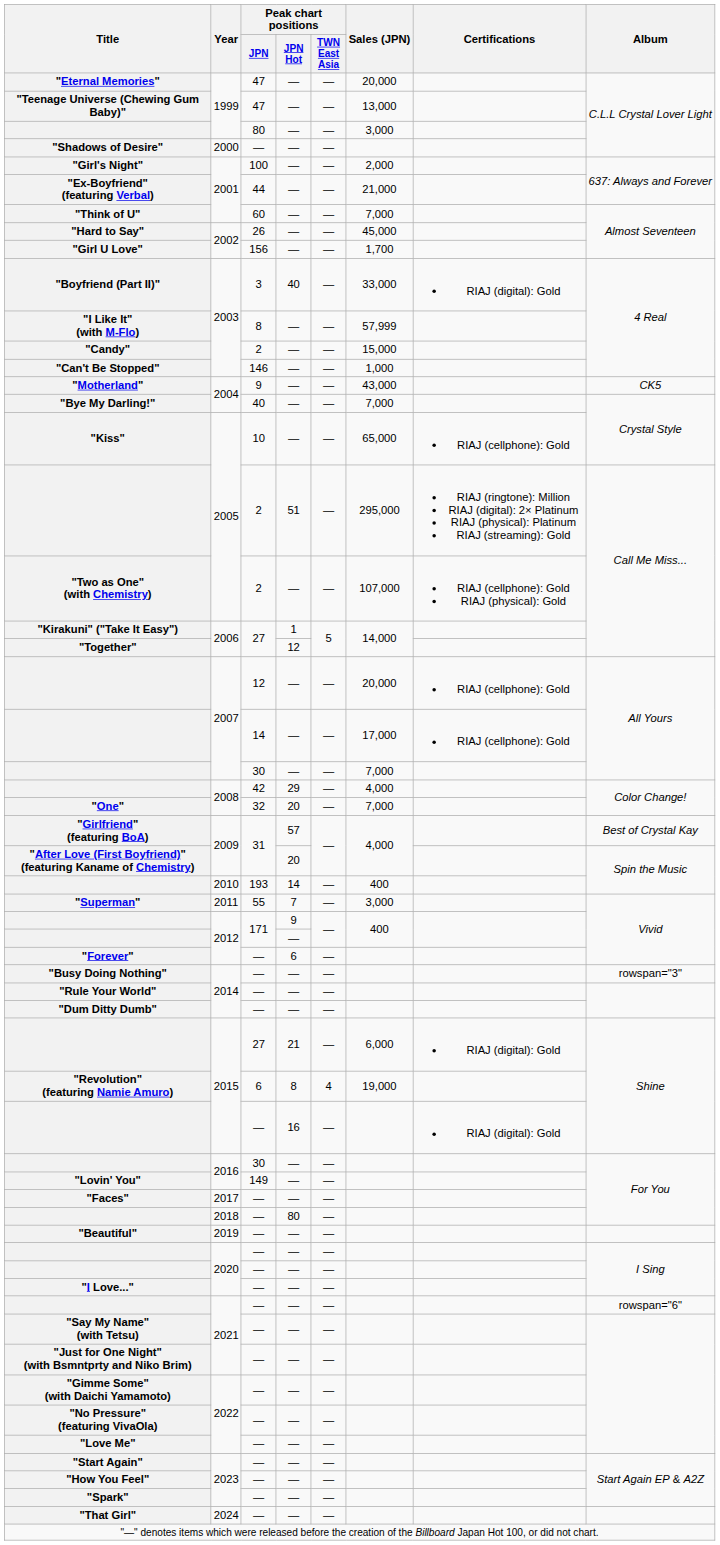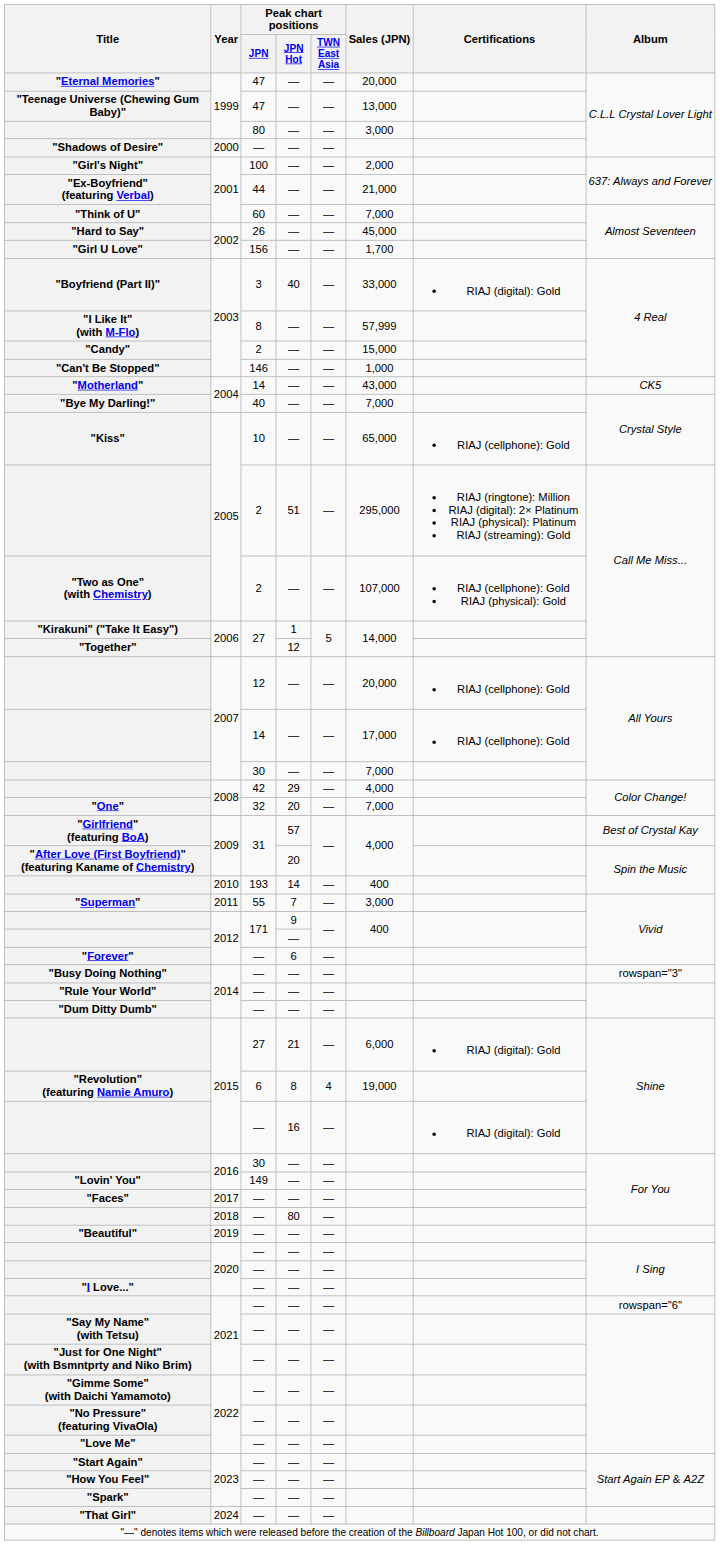(259, 385) 9 -> (259, 385) 14
